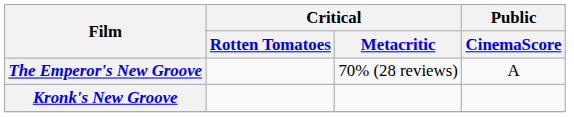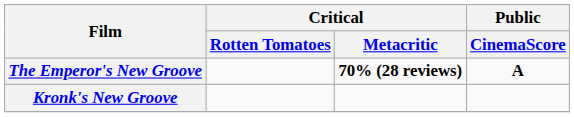(398, 71) normal -> (400, 71) bold
(513, 71) normal -> (518, 71) bold
